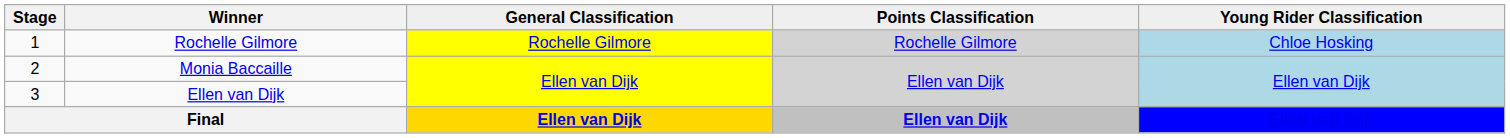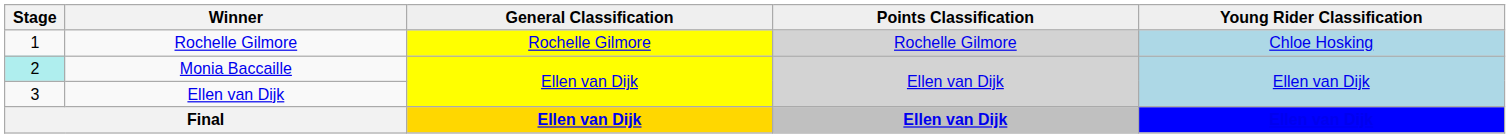(35, 69) no background -> (35, 69) paleturquoise background
